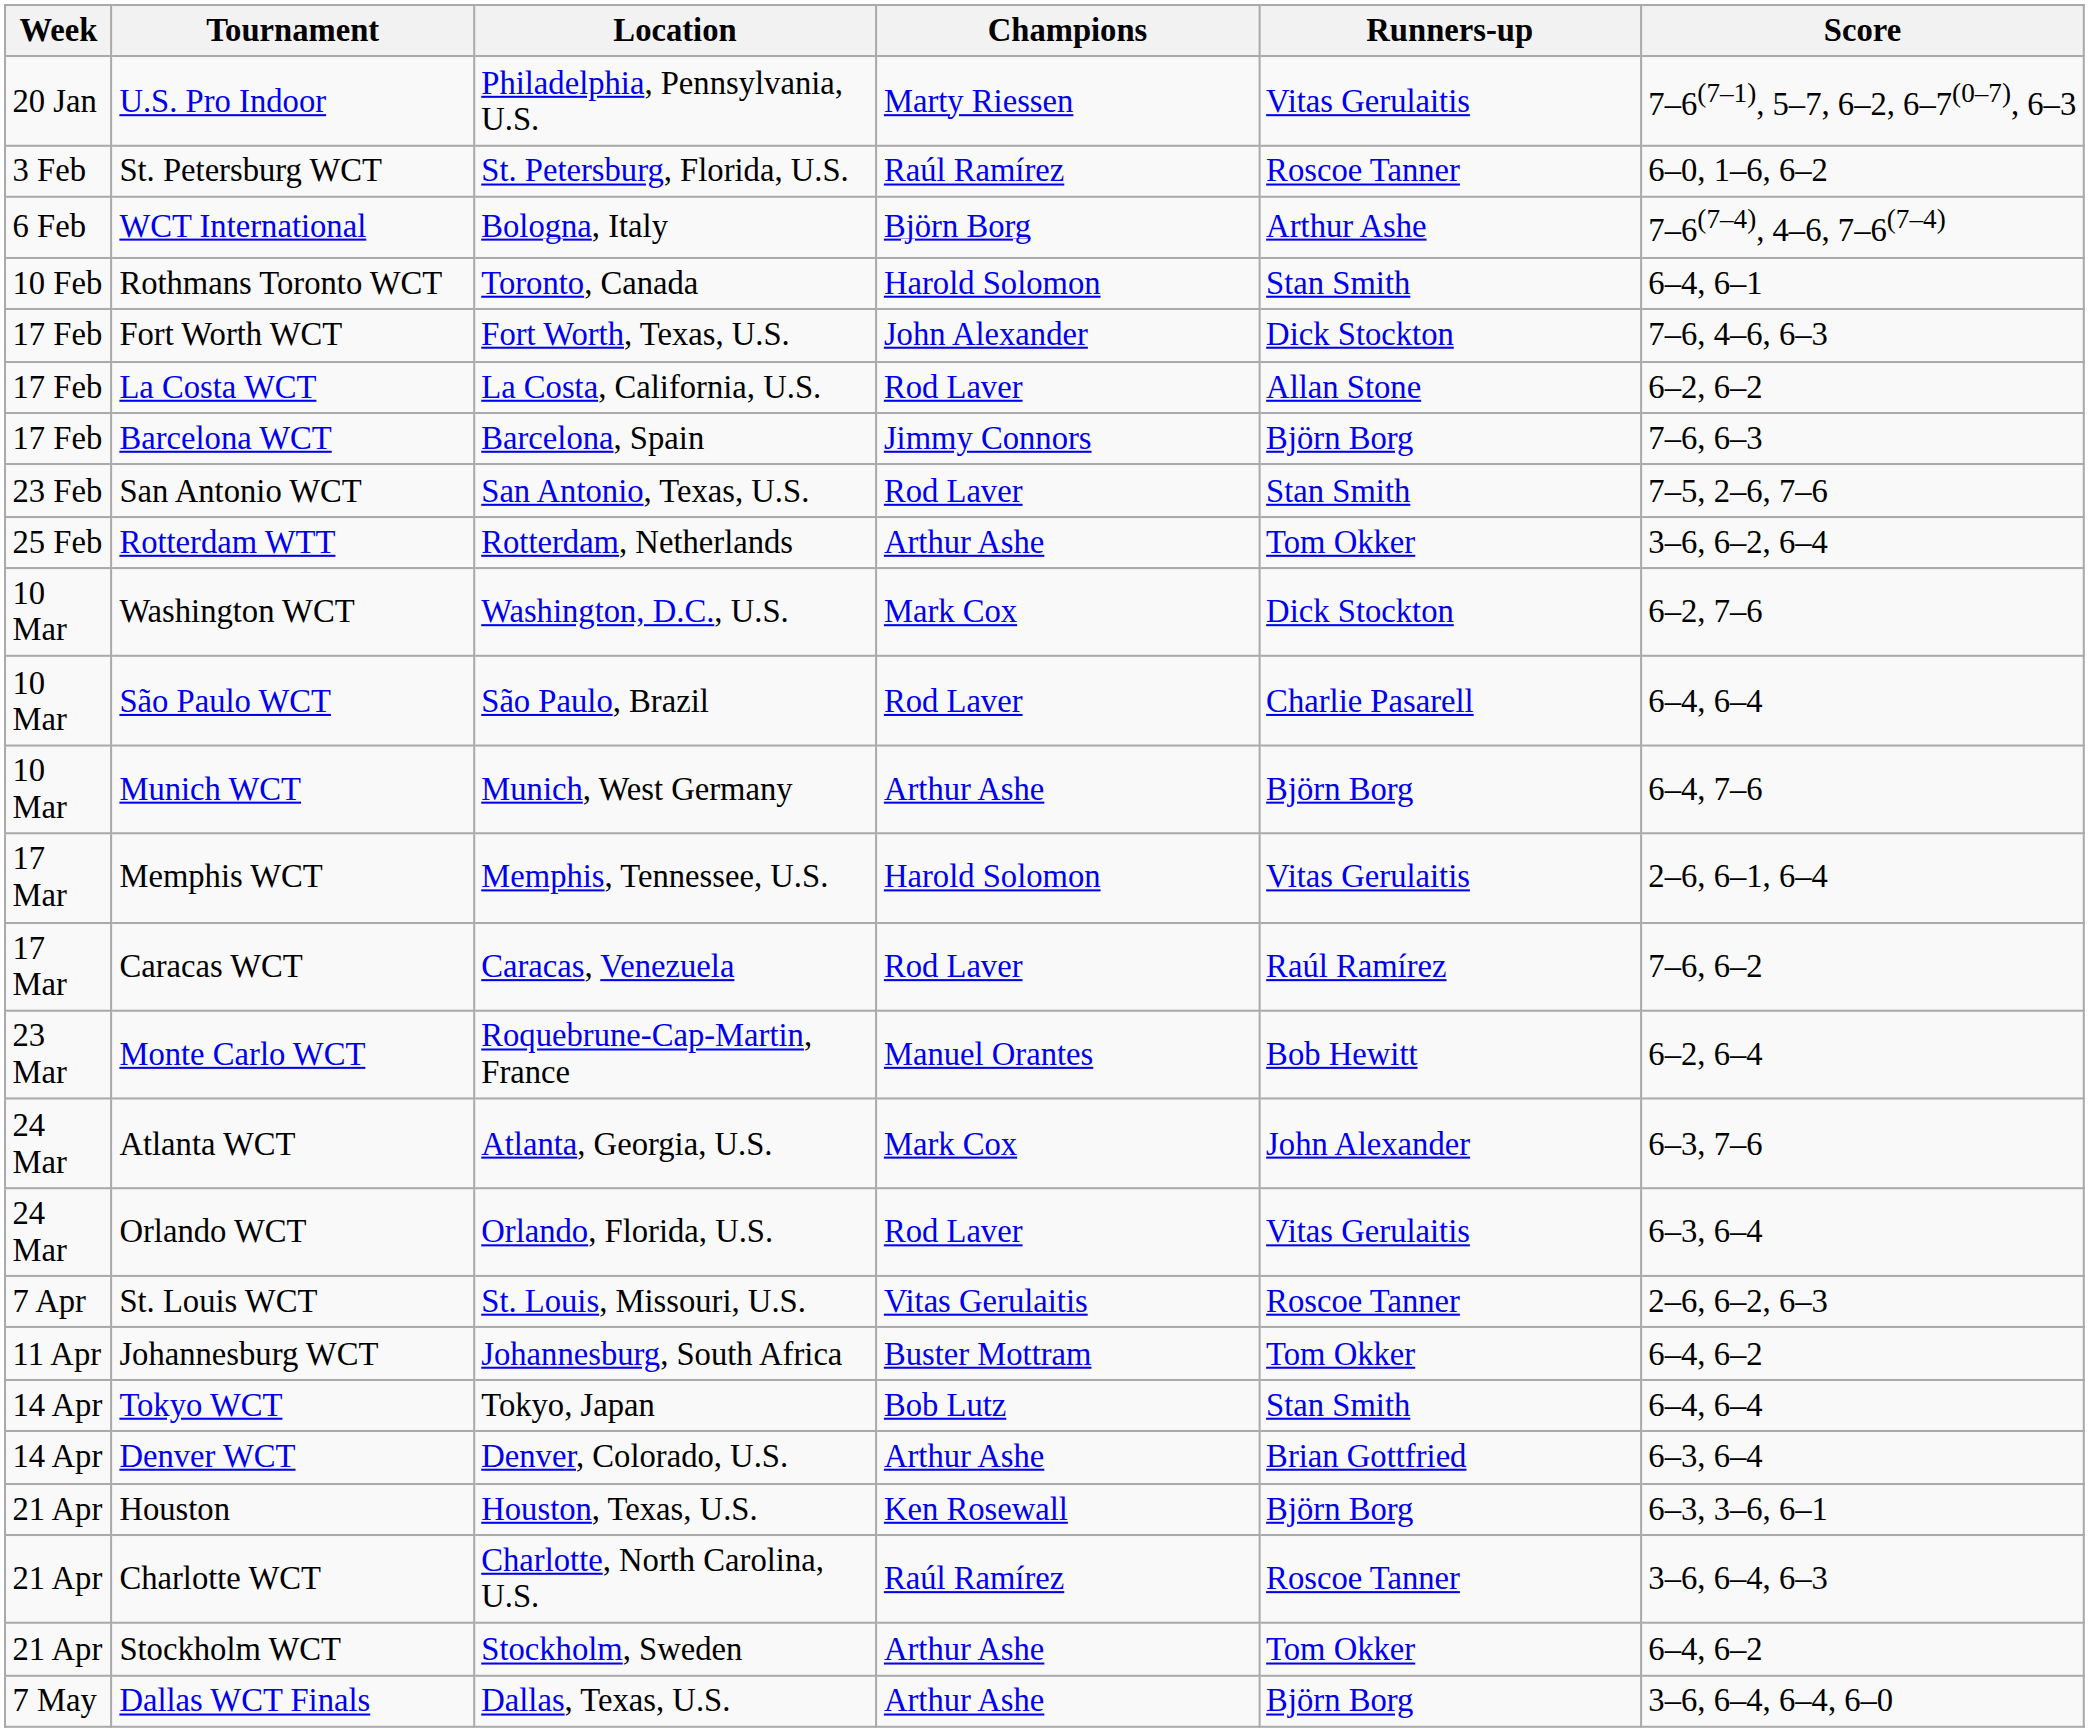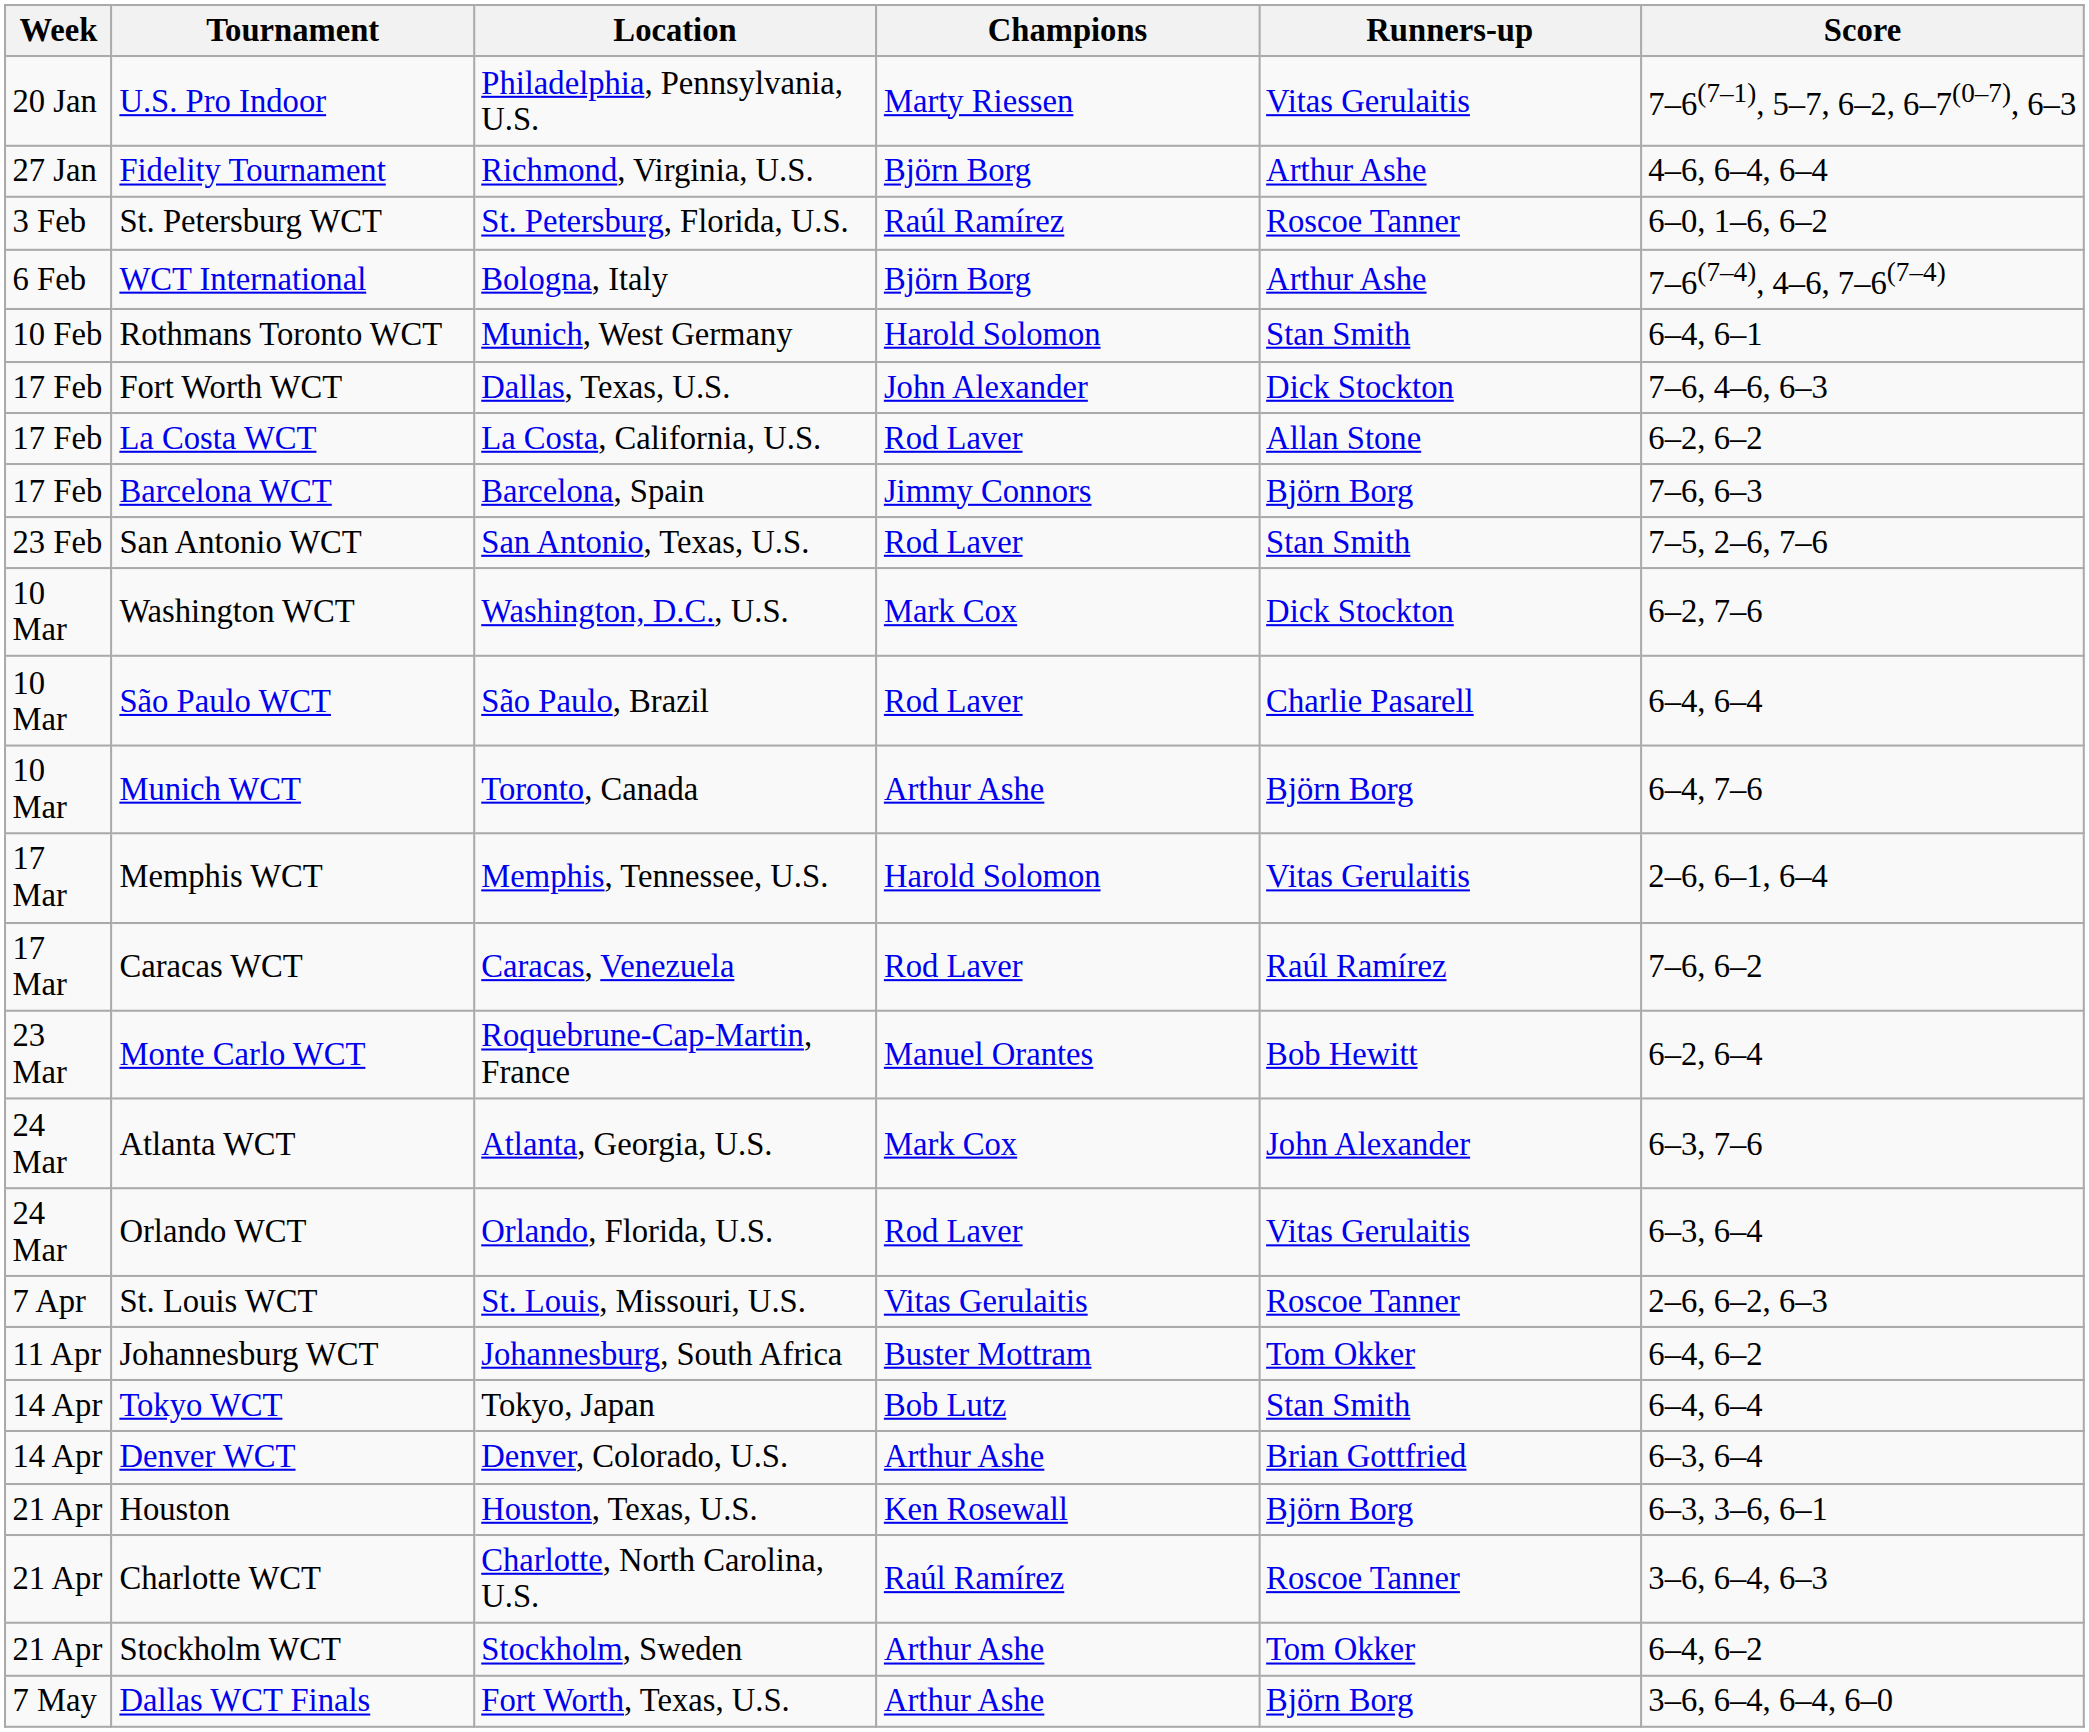+ row: (253, 170)
(590, 282) Toronto, Canada -> (637, 334) Munich, West Germany
(635, 334) Fort Worth, Texas, U.S. -> (606, 386) Dallas, Texas, U.S.
- row: (227, 541)
(637, 788) Munich, West Germany -> (590, 788) Toronto, Canada
(606, 1700) Dallas, Texas, U.S. -> (635, 1700) Fort Worth, Texas, U.S.
